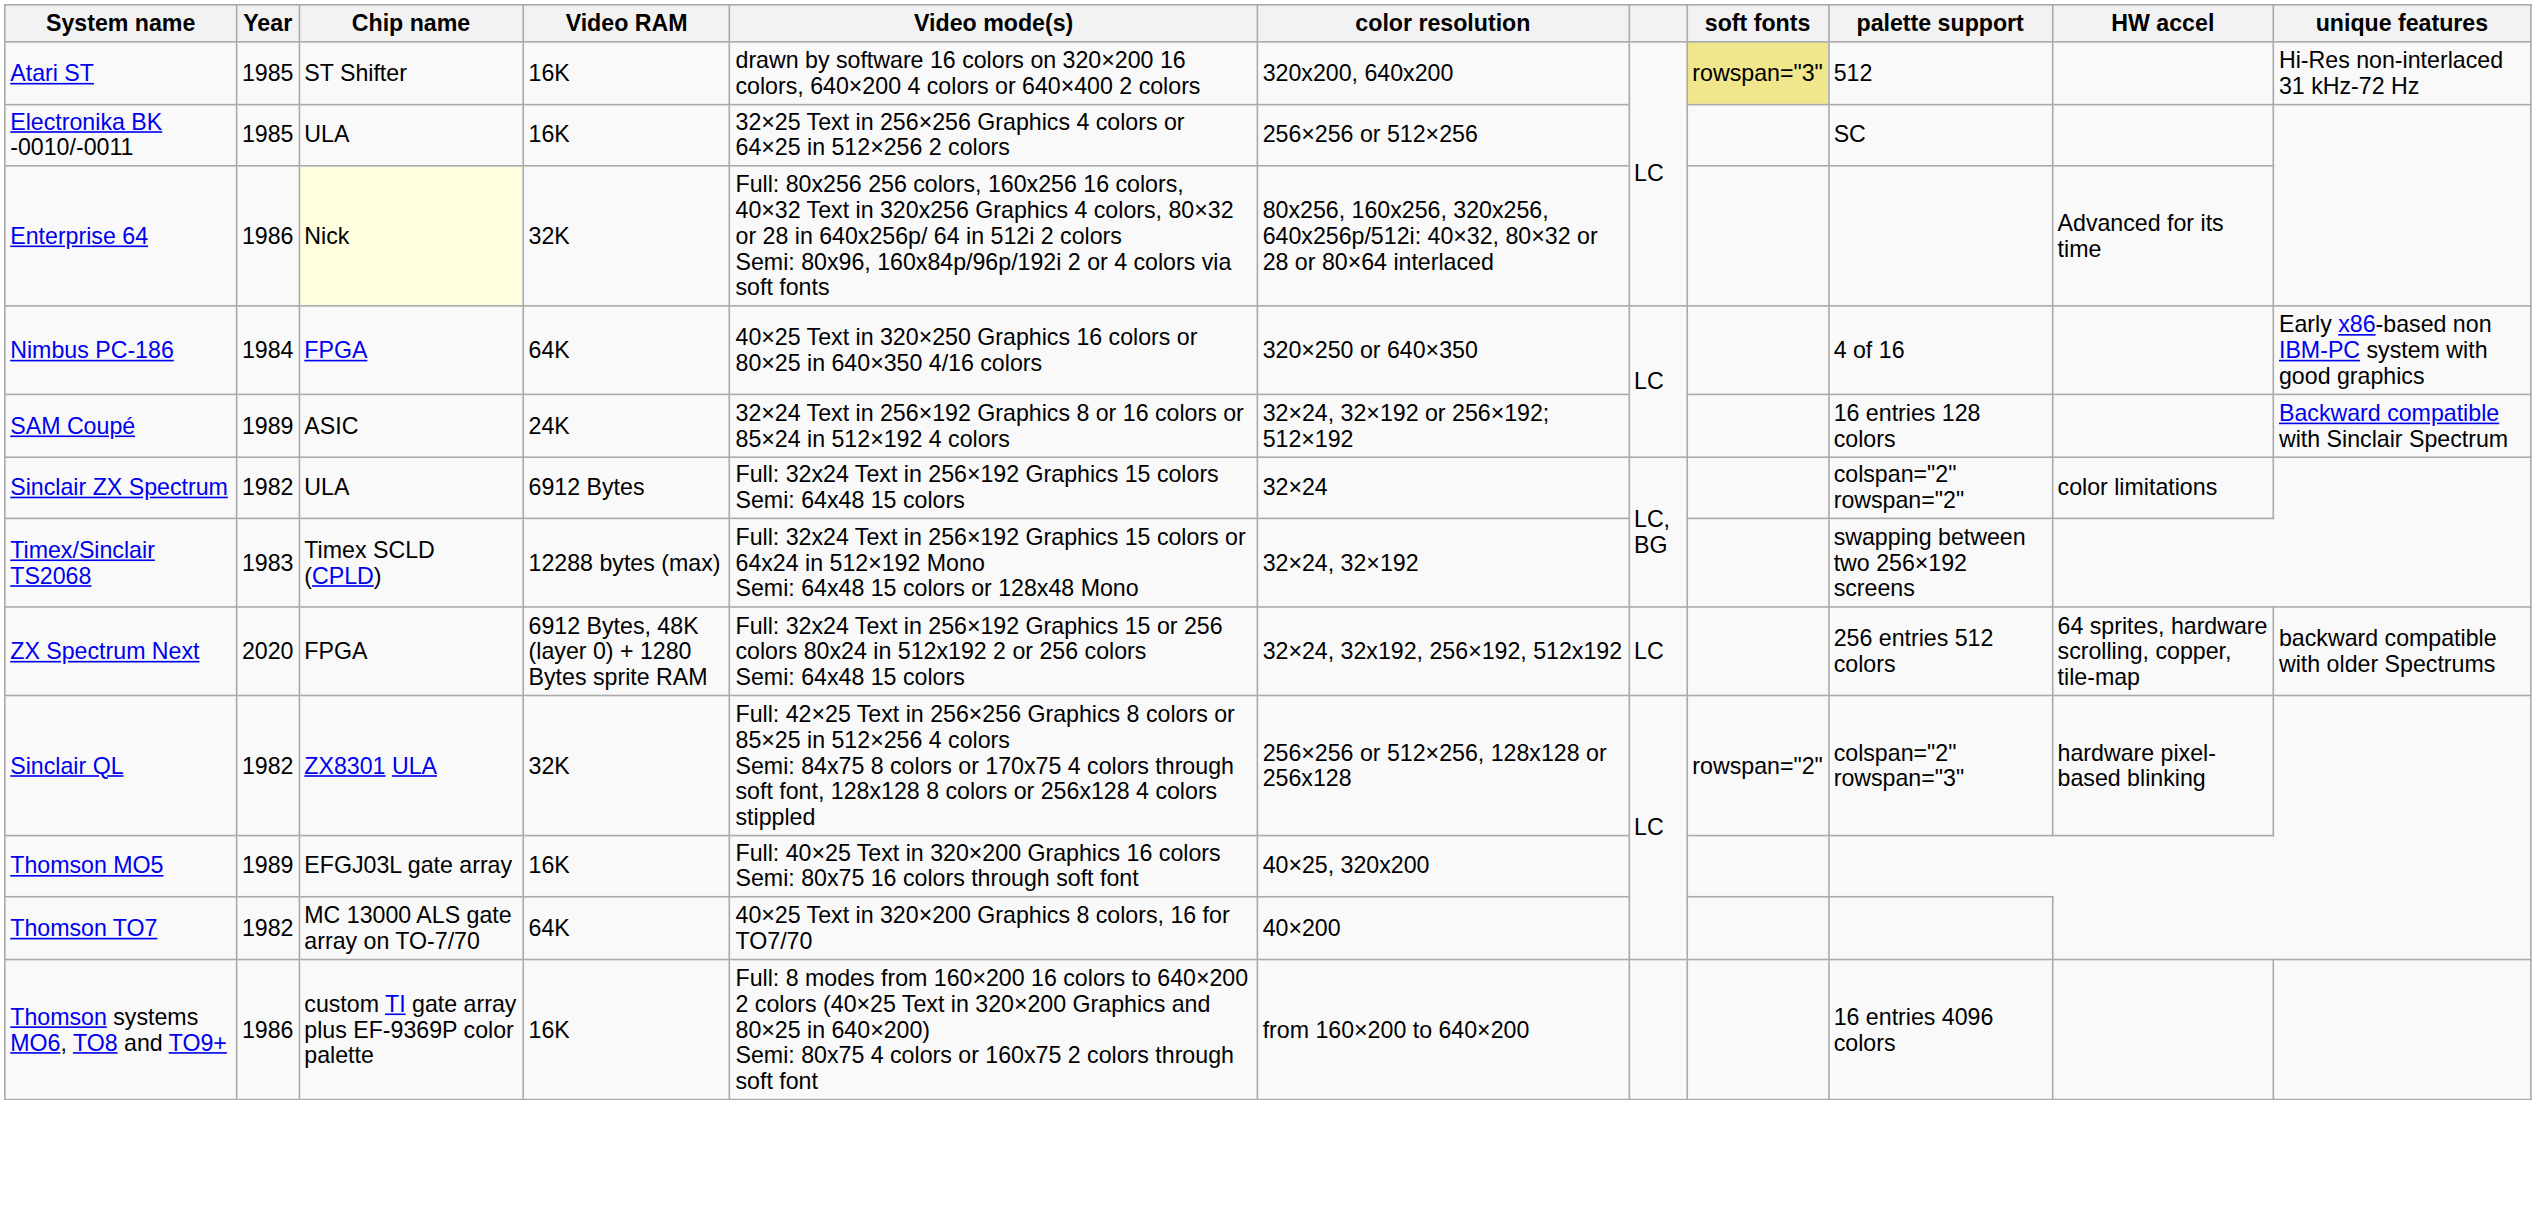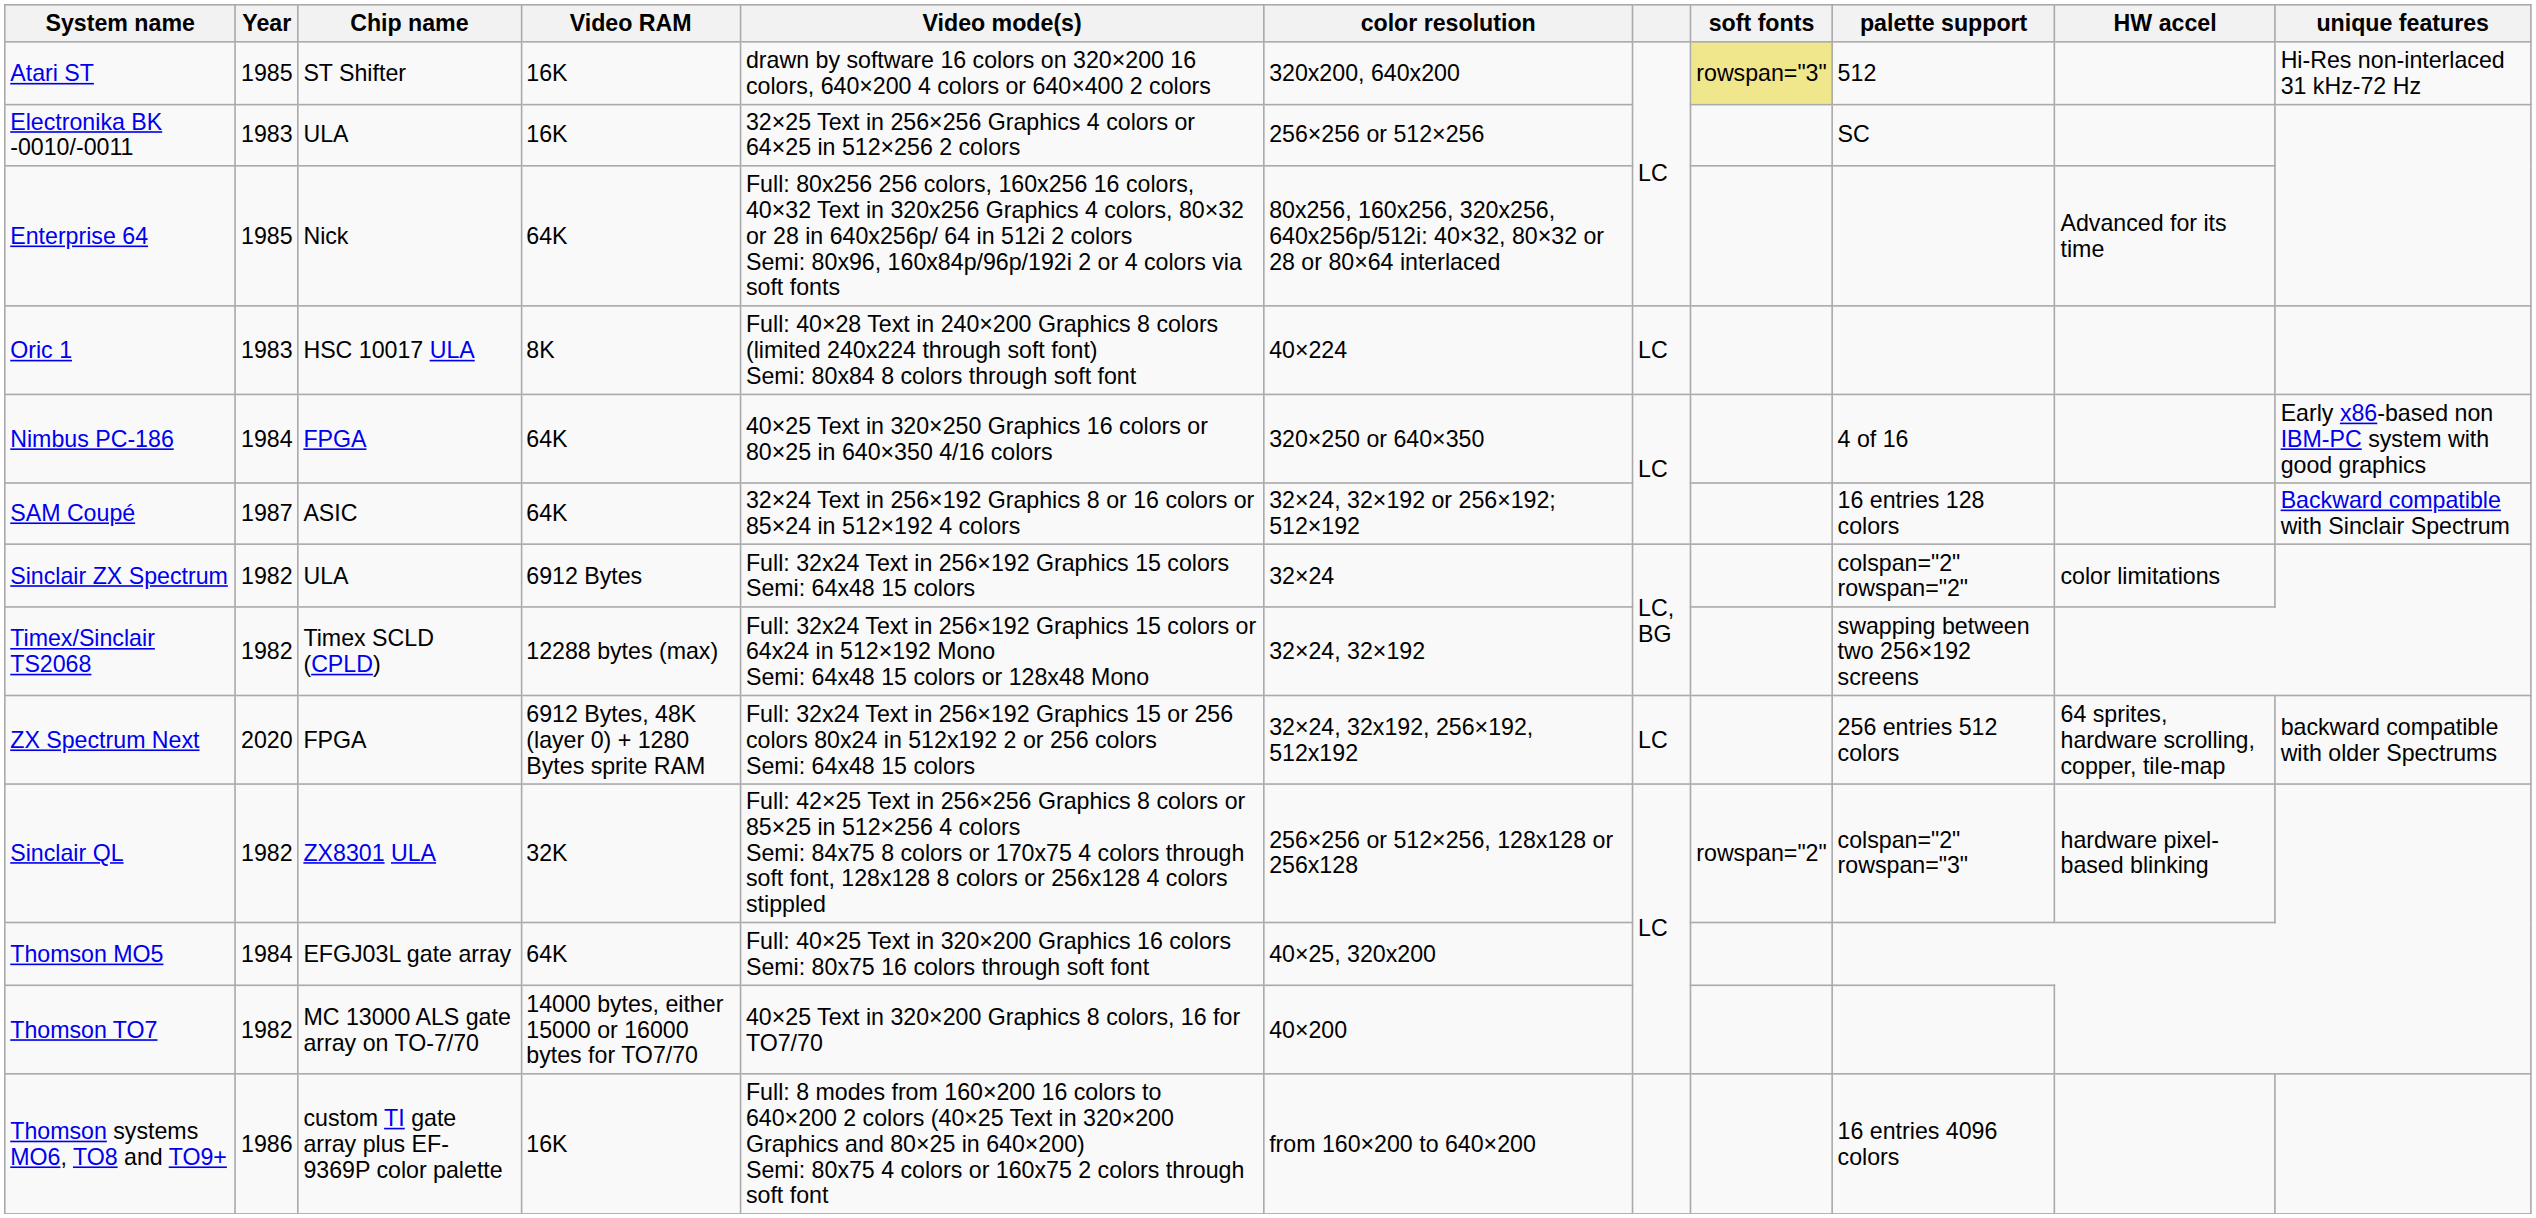(268, 135) 1985 -> (267, 135) 1983
(268, 236) 1986 -> (267, 236) 1985
(327, 236) lightyellow background -> (326, 236) no background
(549, 236) 32K -> (547, 236) 64K
+ row: (41, 350)
(268, 426) 1989 -> (267, 514) 1987
(549, 426) 24K -> (547, 514) 64K
(268, 563) 1983 -> (267, 651) 1982
(268, 866) 1989 -> (267, 954) 1984
(549, 866) 16K -> (547, 954) 64K
(549, 929) 64K -> (625, 1030) 14000 bytes, either 15000 or 16000 bytes for TO7/70
